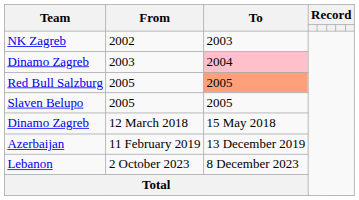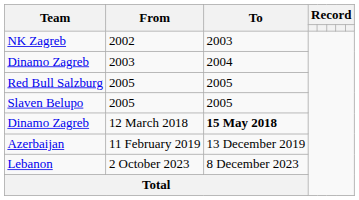(219, 61) pink background -> (219, 61) no background
(219, 82) lightsalmon background -> (219, 82) no background
(241, 123) normal -> (242, 123) bold
